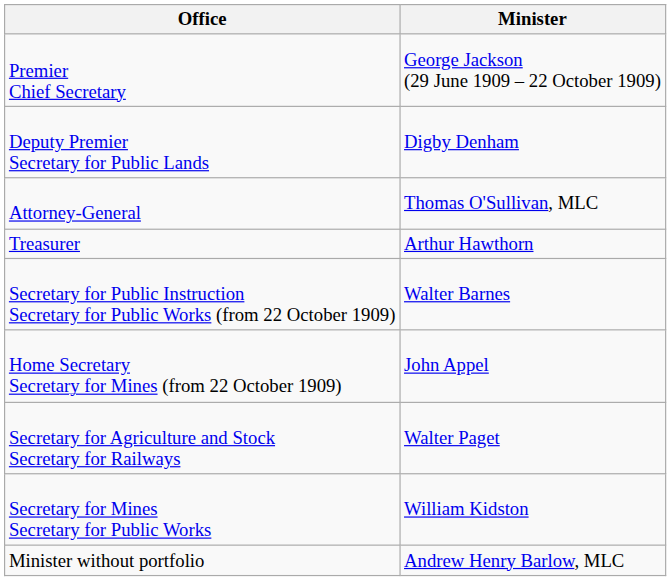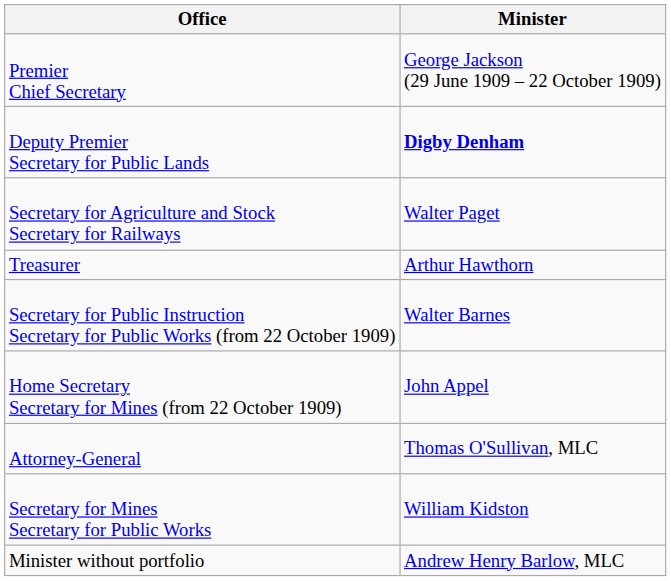(461, 141) normal -> (464, 141) bold
rows swapped: (75, 213) <-> (142, 448)
